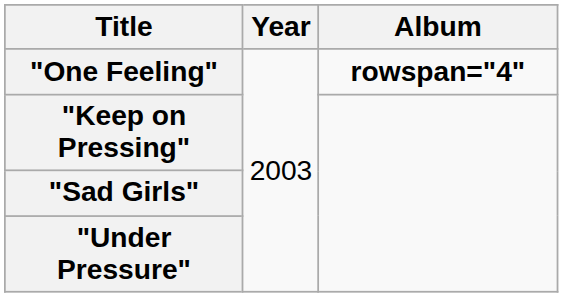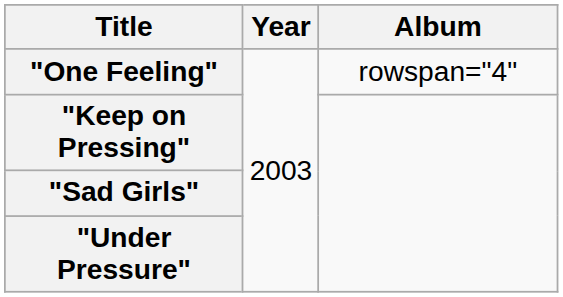(438, 71) bold -> (438, 71) normal
